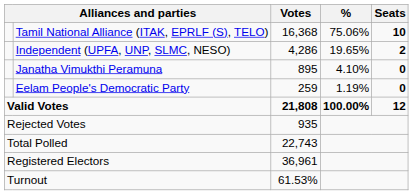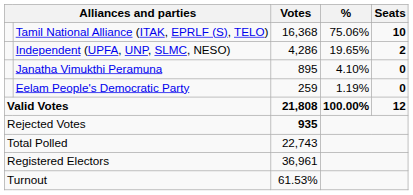(308, 124) normal -> (308, 124) bold
